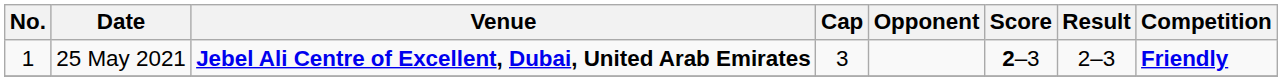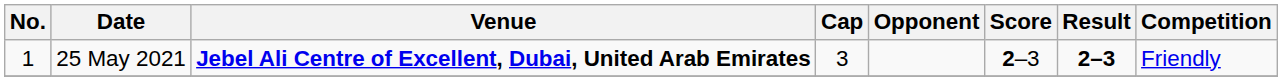(1097, 57) normal -> (1097, 57) bold
(1185, 57) bold -> (1181, 57) normal
